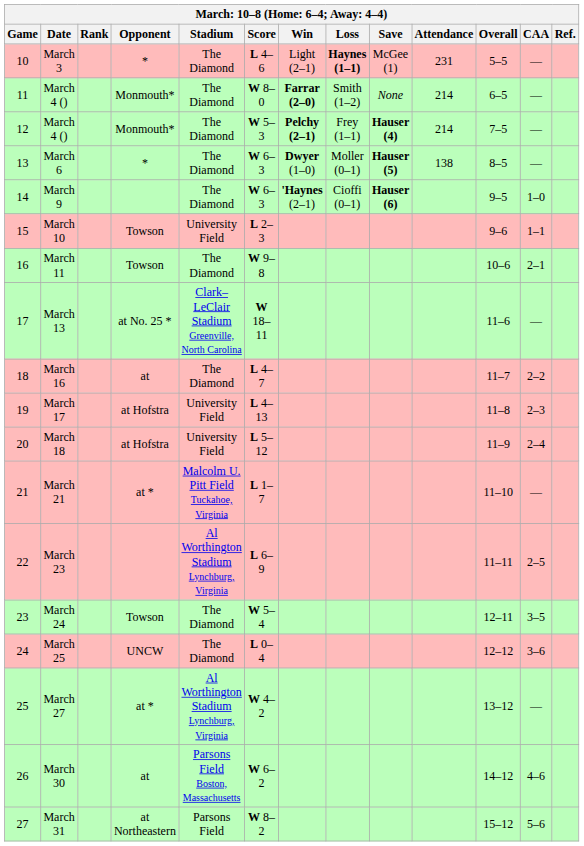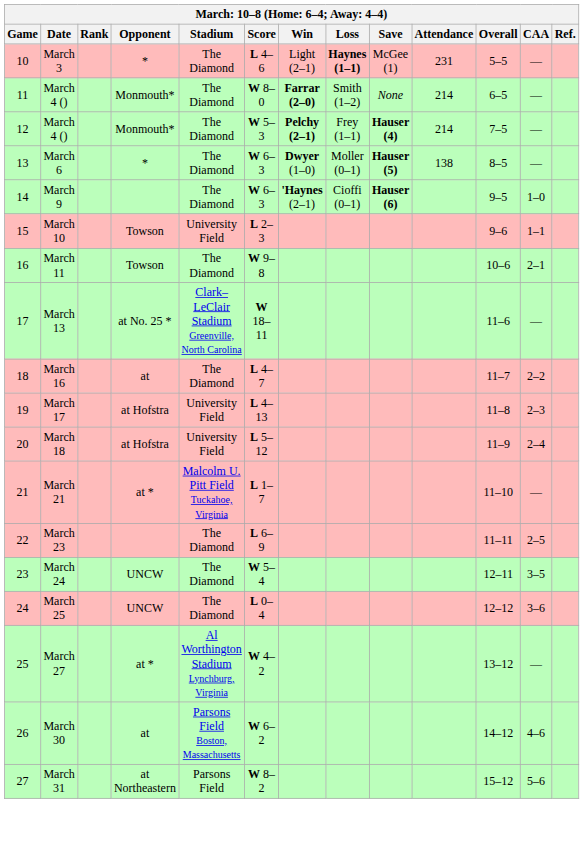(212, 561) Al Worthington Stadium Lynchburg, Virginia -> (212, 540) The Diamond
(145, 617) Towson -> (145, 574) UNCW
